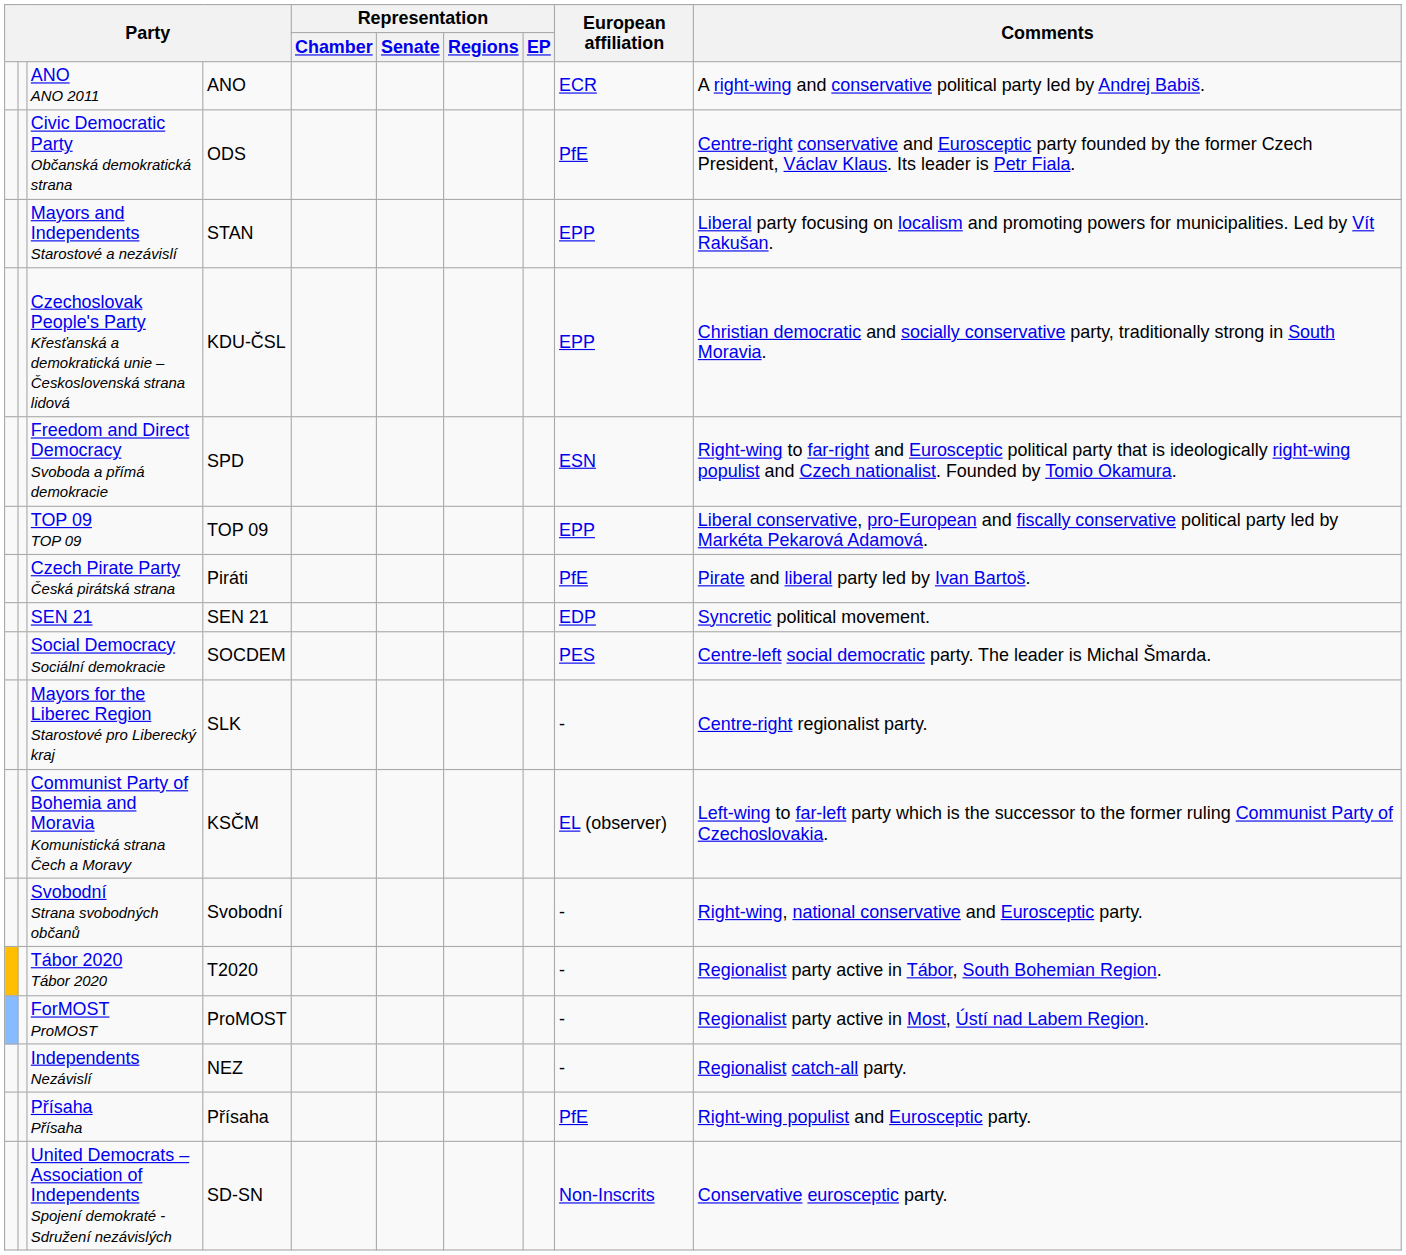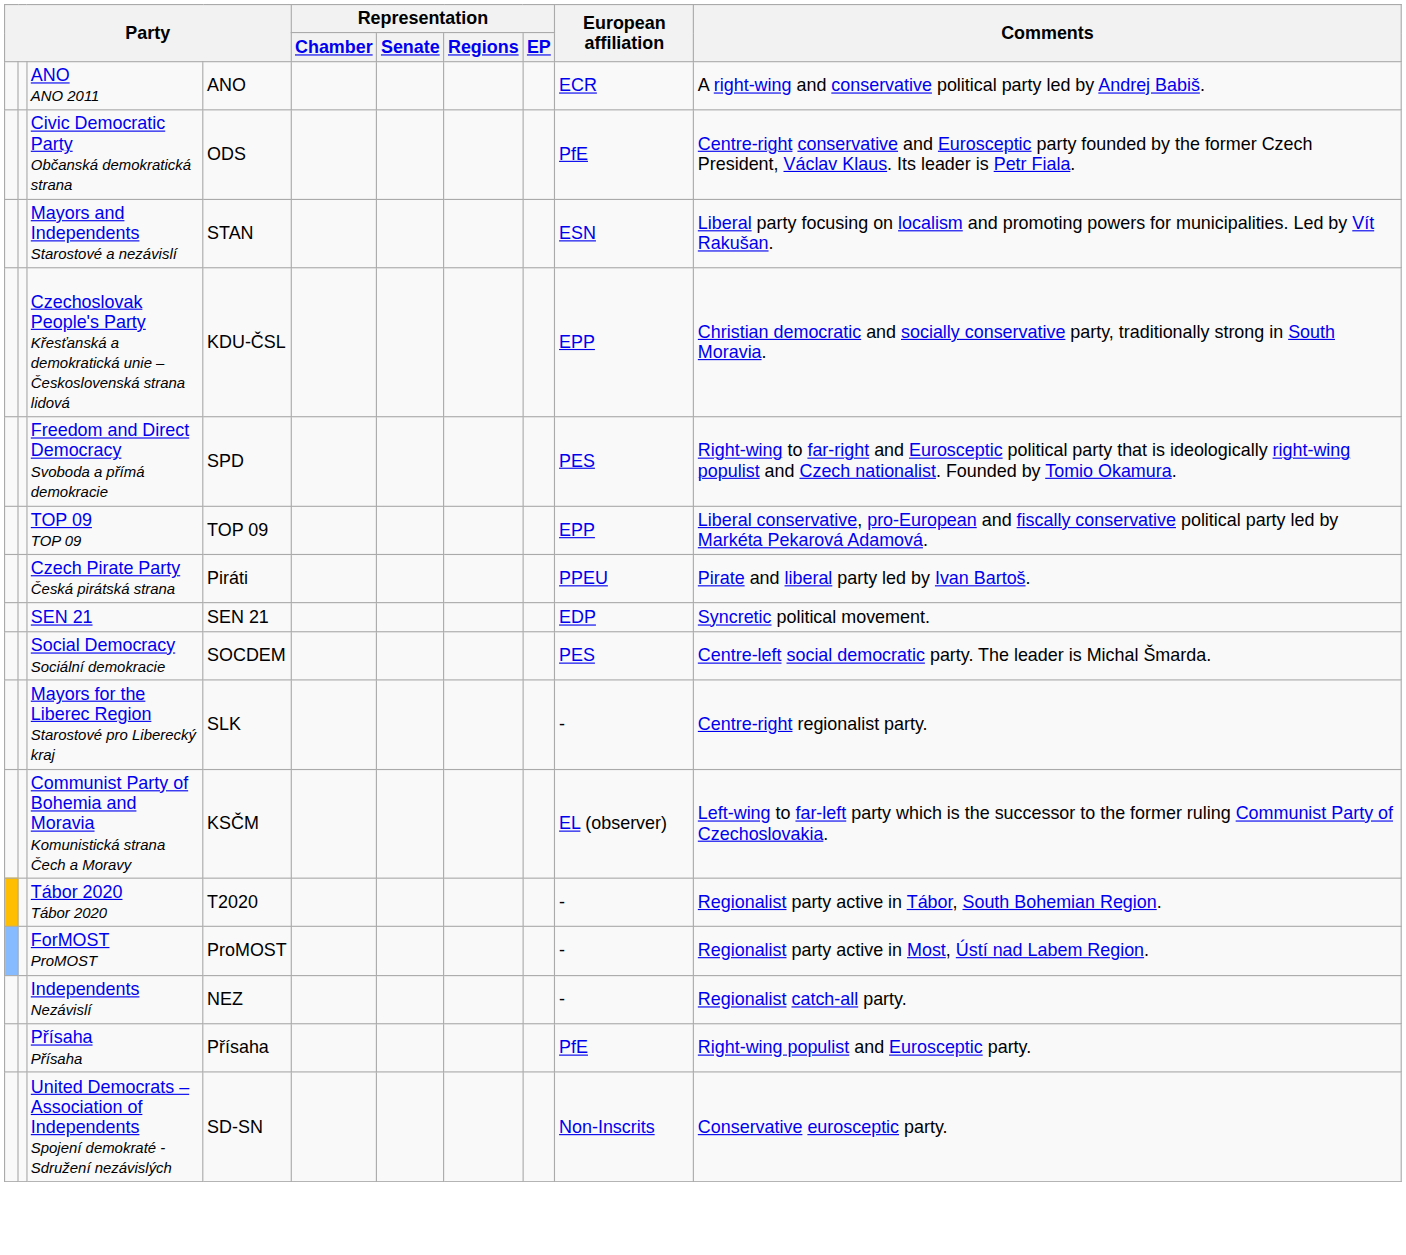(577, 233) EPP -> (578, 233) ESN
(578, 461) ESN -> (577, 461) PES
(574, 578) PfE -> (583, 578) PPEU
- row: (95, 912)
